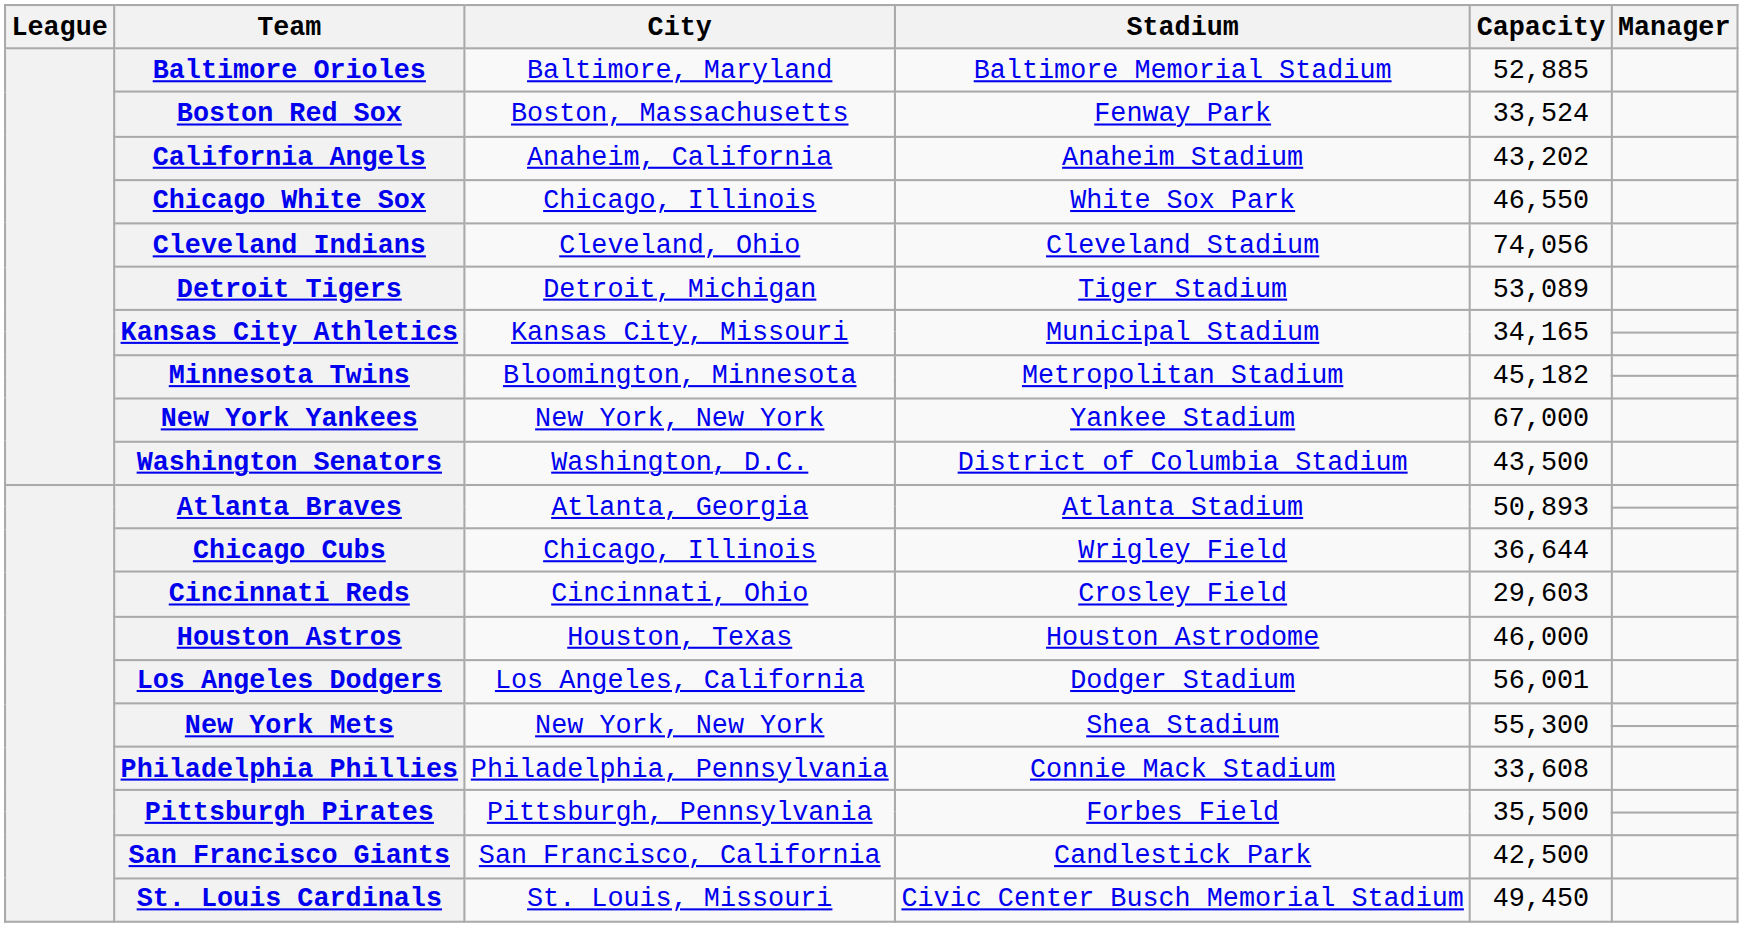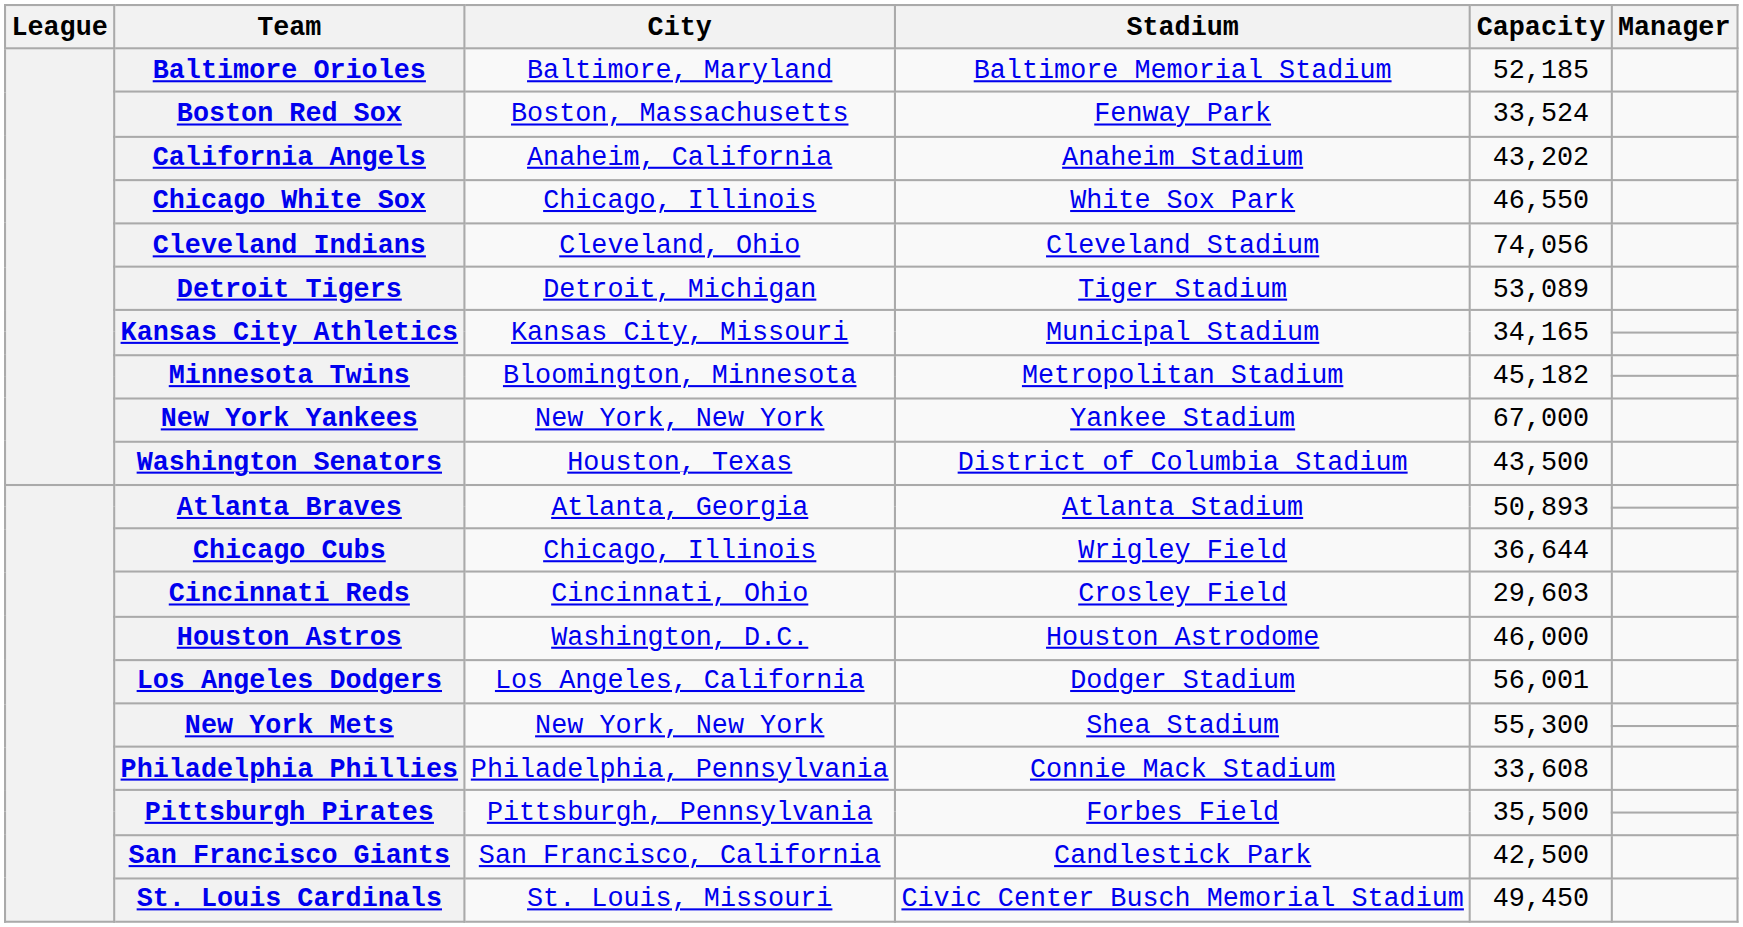(1541, 70) 52,885 -> (1541, 70) 52,185
(680, 463) Washington, D.C. -> (680, 463) Houston, Texas
(680, 638) Houston, Texas -> (680, 638) Washington, D.C.
